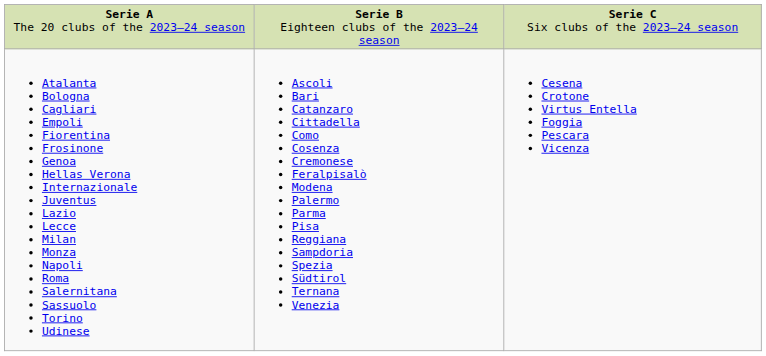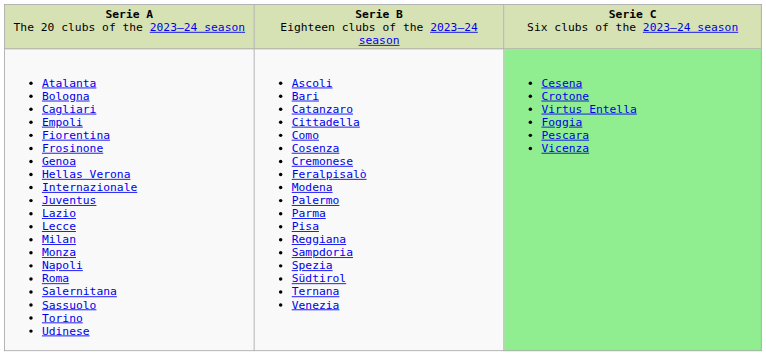(633, 115) no background -> (633, 115) lightgreen background
